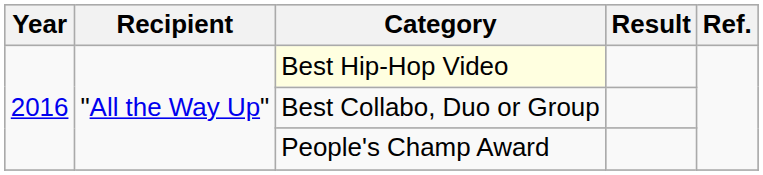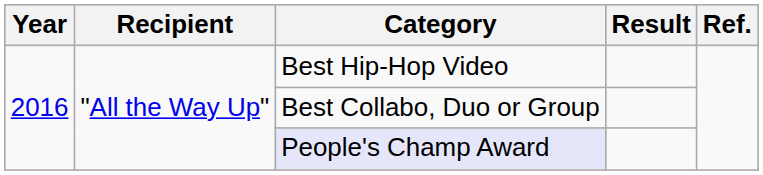(395, 66) lightyellow background -> (395, 66) no background
(415, 148) no background -> (415, 148) lavender background
